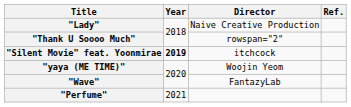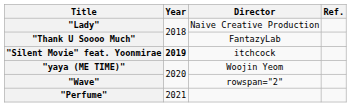(255, 39) rowspan="2" -> (255, 39) FantazyLab
(255, 81) FantazyLab -> (255, 81) rowspan="2"
